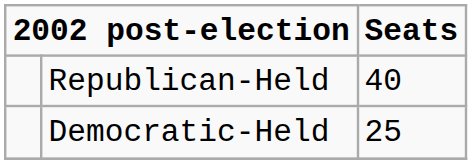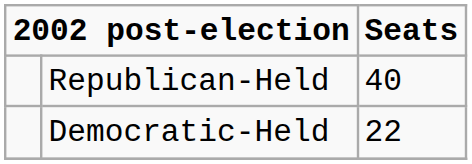(383, 132) 25 -> (383, 132) 22
